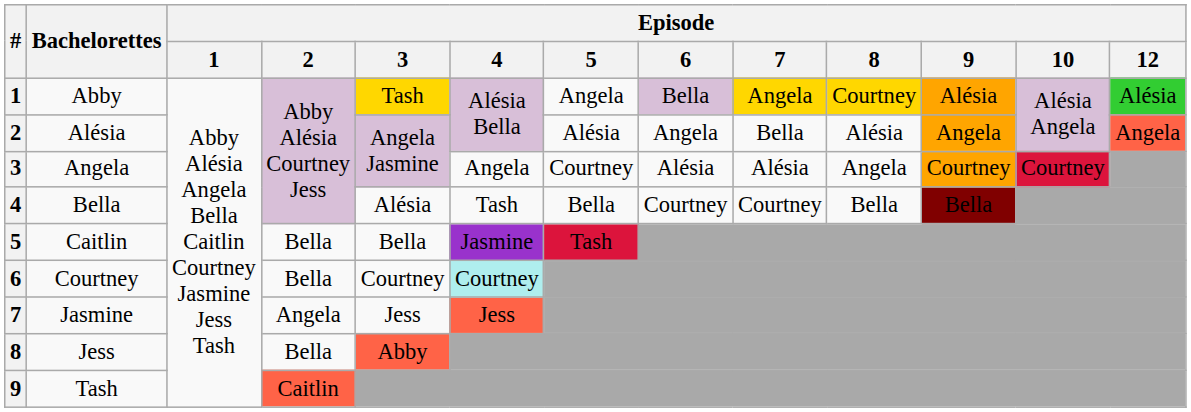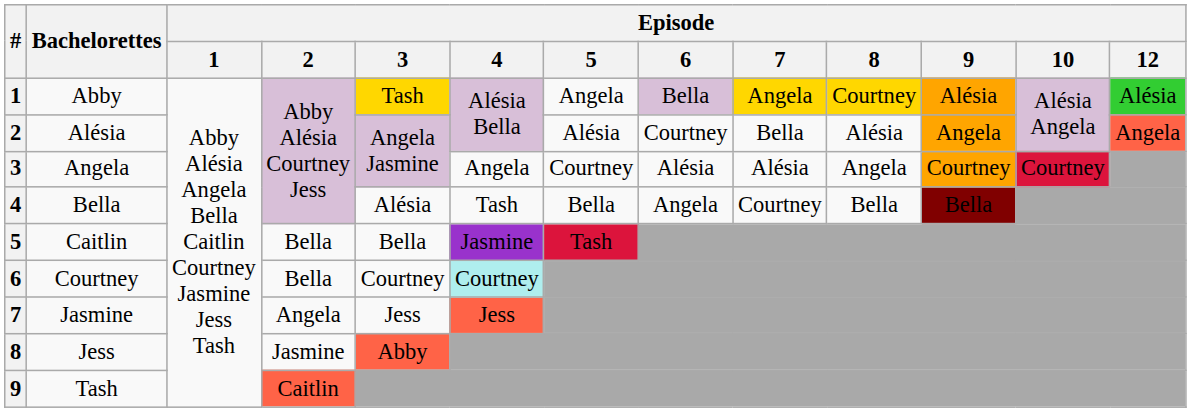(686, 132) Angela -> (686, 132) Courtney
(686, 205) Courtney -> (686, 205) Angela
(308, 351) Bella -> (308, 351) Jasmine
